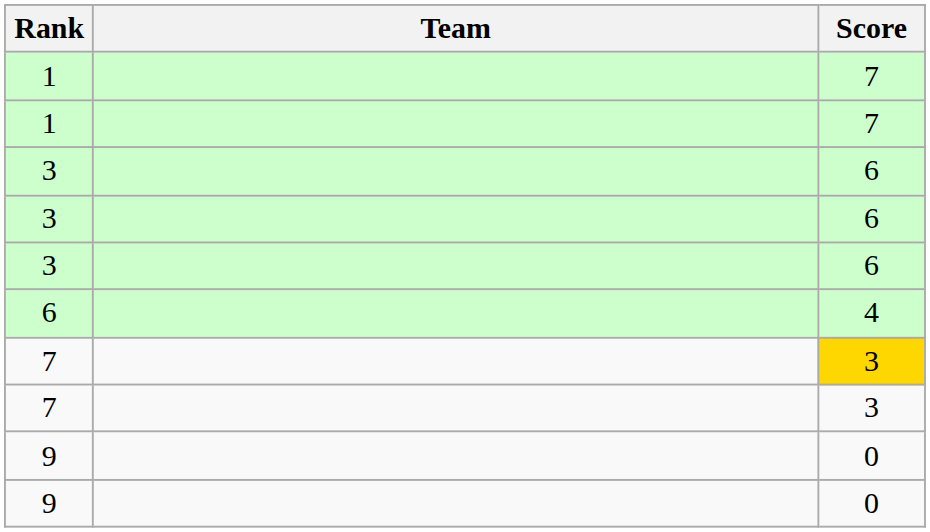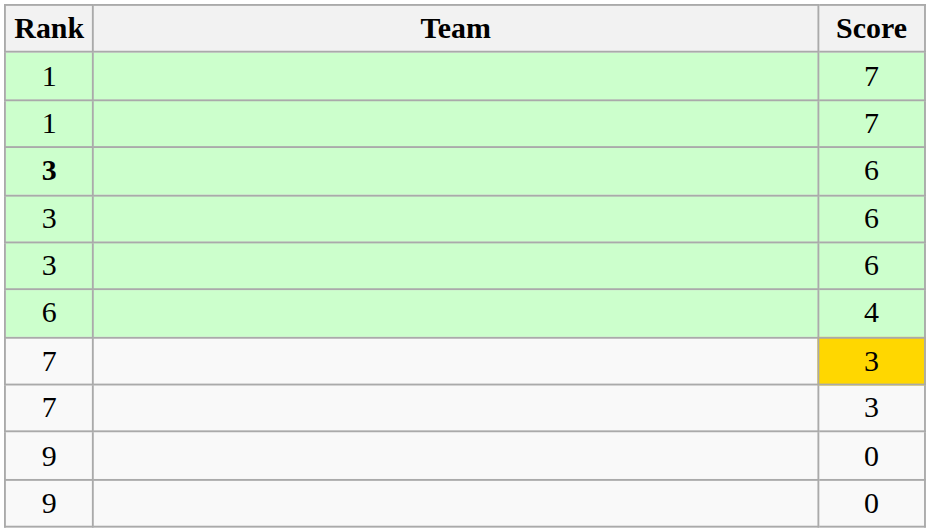(49, 170) normal -> (49, 170) bold
